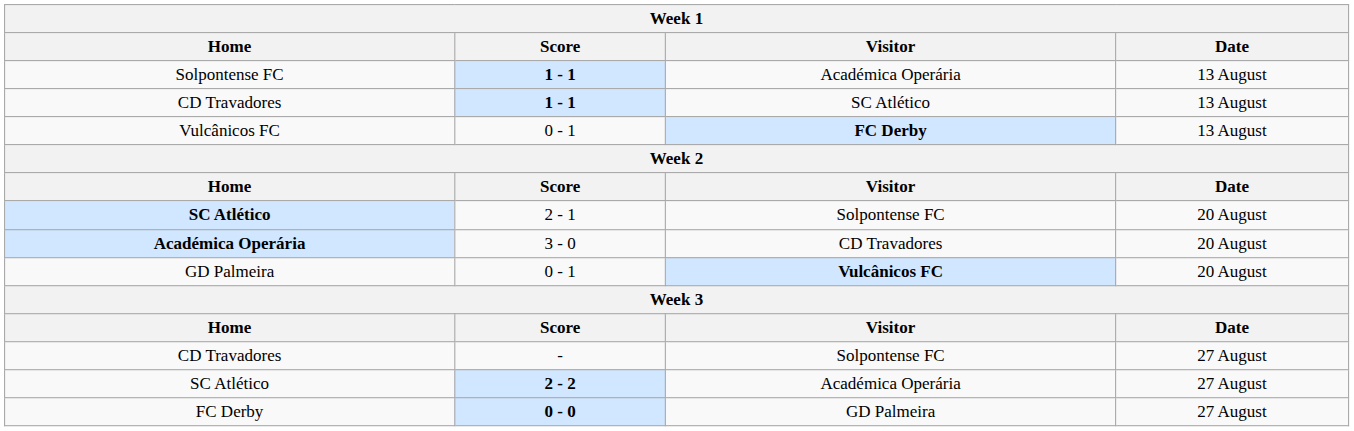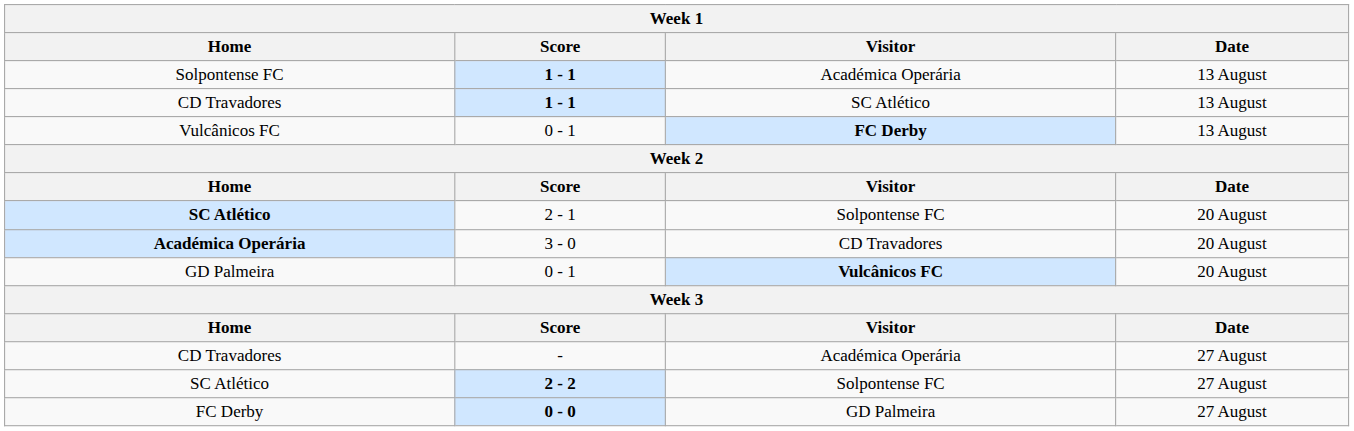(891, 355) Solpontense FC -> (891, 355) Académica Operária
(891, 383) Académica Operária -> (891, 383) Solpontense FC
